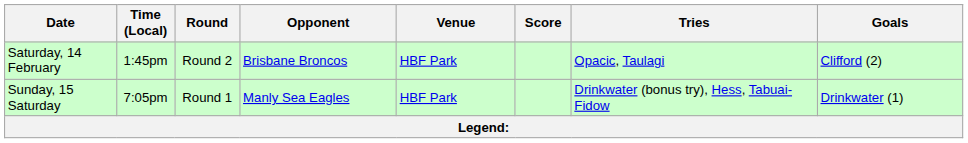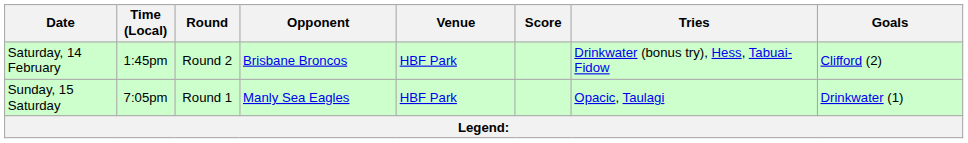(619, 60) Opacic, Taulagi -> (683, 60) Drinkwater (bonus try), Hess, Tabuai-Fidow
(683, 97) Drinkwater (bonus try), Hess, Tabuai-Fidow -> (619, 97) Opacic, Taulagi
